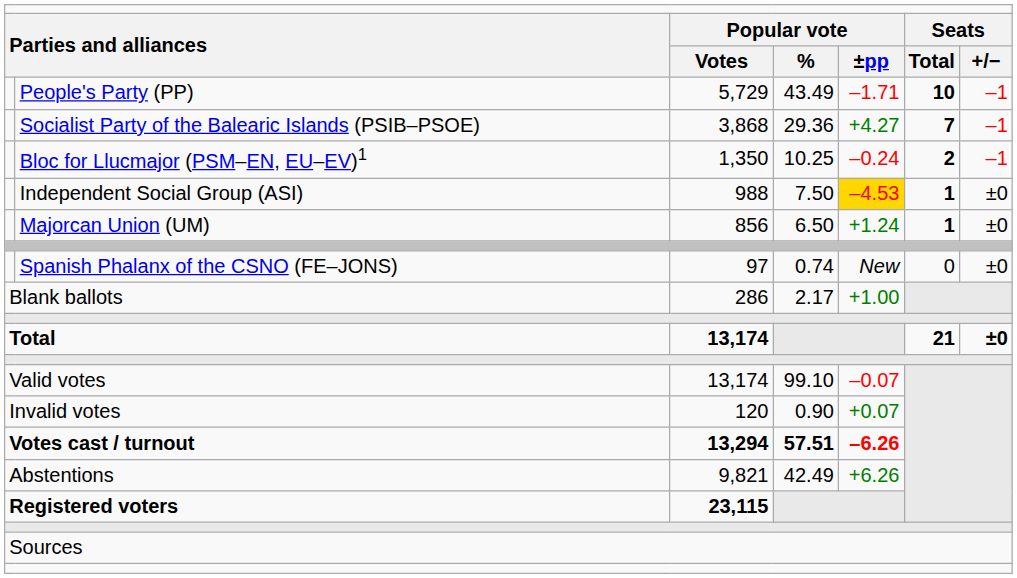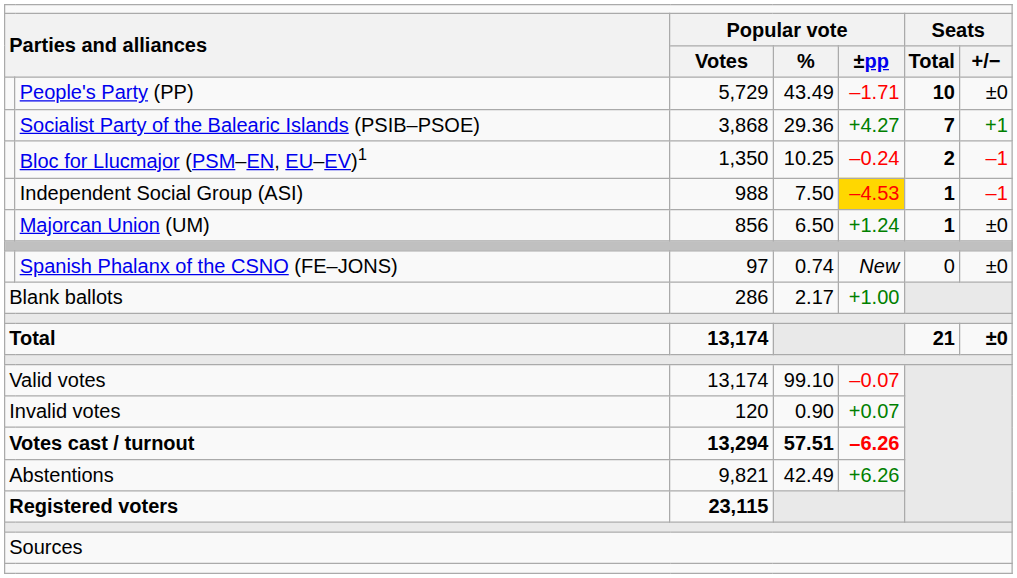(997, 93) –1 -> (997, 93) ±0
(997, 124) –1 -> (996, 124) +1
(997, 193) ±0 -> (997, 193) –1
